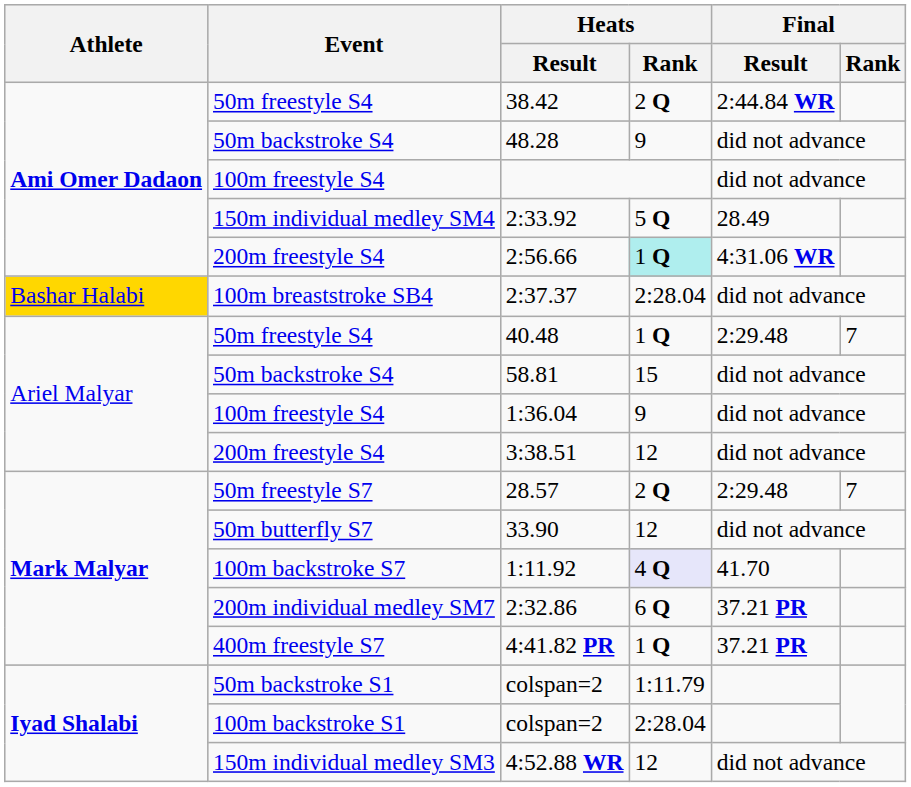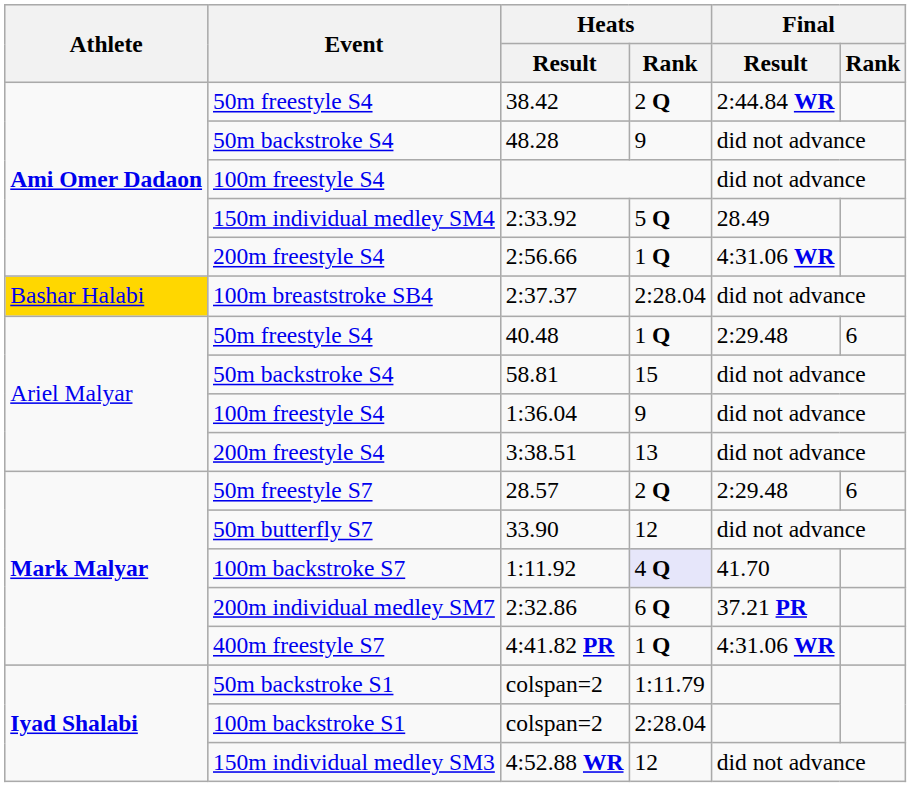(652, 257) paleturquoise background -> (652, 257) no background
(851, 334) 7 -> (851, 334) 6
(646, 451) 12 -> (646, 451) 13
(851, 490) 7 -> (851, 490) 6
(762, 645) 37.21 PR -> (776, 645) 4:31.06 WR
